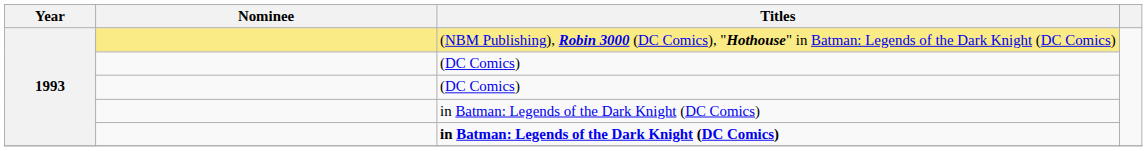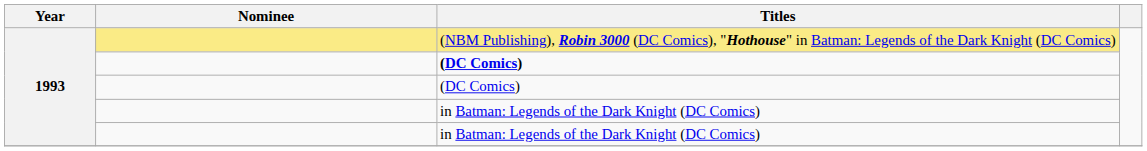(480, 63) normal -> (481, 63) bold
(610, 134) bold -> (600, 134) normal
